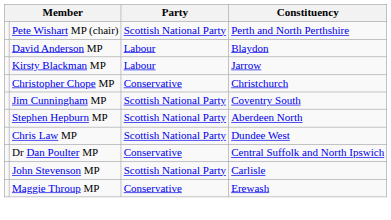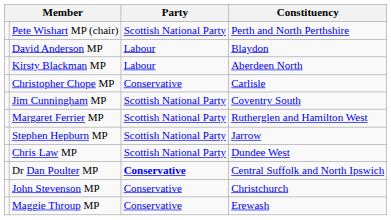(246, 65) Jarrow -> (267, 65) Aberdeen North
(260, 83) Christchurch -> (248, 83) Carlisle
+ row: (58, 118)
(267, 118) Aberdeen North -> (246, 135) Jarrow
(153, 153) normal -> (155, 170) bold
(175, 170) Scottish National Party -> (153, 188) Conservative
(248, 170) Carlisle -> (260, 188) Christchurch
